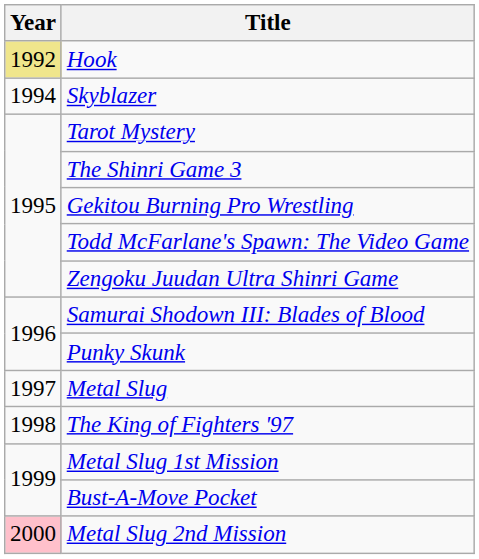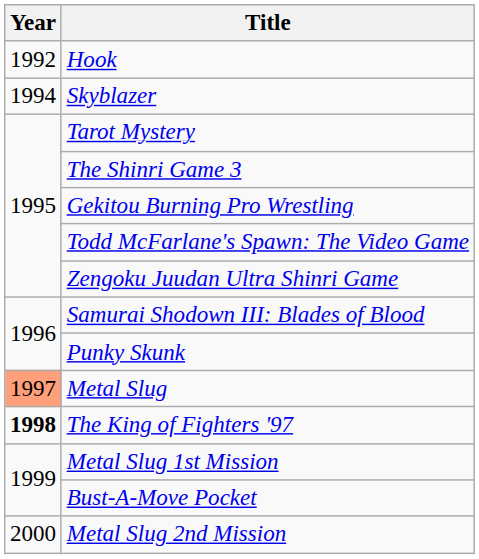(33, 59) khaki background -> (33, 59) no background
(33, 388) no background -> (33, 388) lightsalmon background
(33, 424) normal -> (33, 424) bold
(33, 534) pink background -> (33, 534) no background
